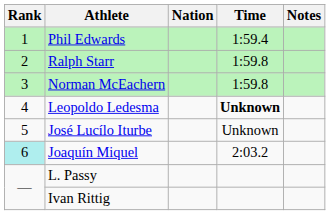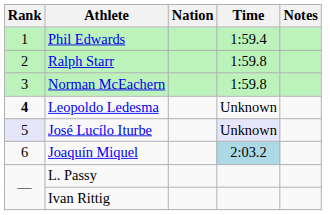(25, 107) normal -> (25, 107) bold
(250, 107) bold -> (248, 107) normal
(25, 130) no background -> (25, 130) lavender background
(250, 130) no background -> (248, 130) lavender background
(25, 152) paleturquoise background -> (25, 152) no background
(250, 152) no background -> (248, 152) lightblue background
